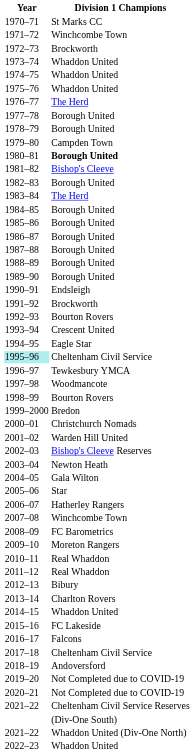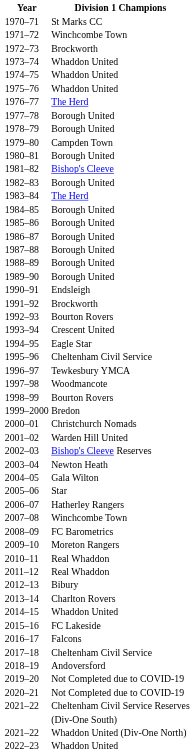(85, 156) bold -> (83, 156) normal
(22, 357) paleturquoise background -> (22, 357) no background
